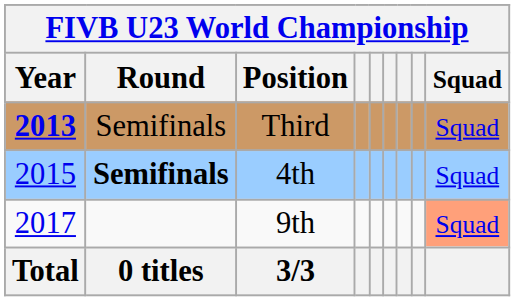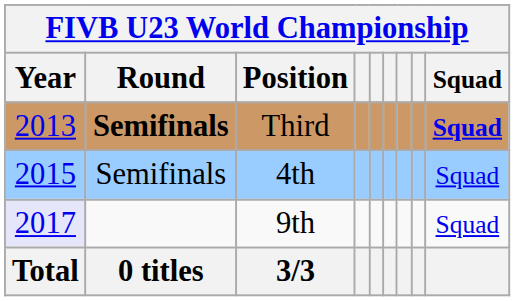(45, 125) bold -> (45, 125) normal
(161, 125) normal -> (161, 125) bold
(467, 127) normal -> (467, 125) bold
(161, 174) bold -> (161, 174) normal
(45, 222) no background -> (45, 222) lavender background
(467, 224) lightsalmon background -> (467, 224) no background
